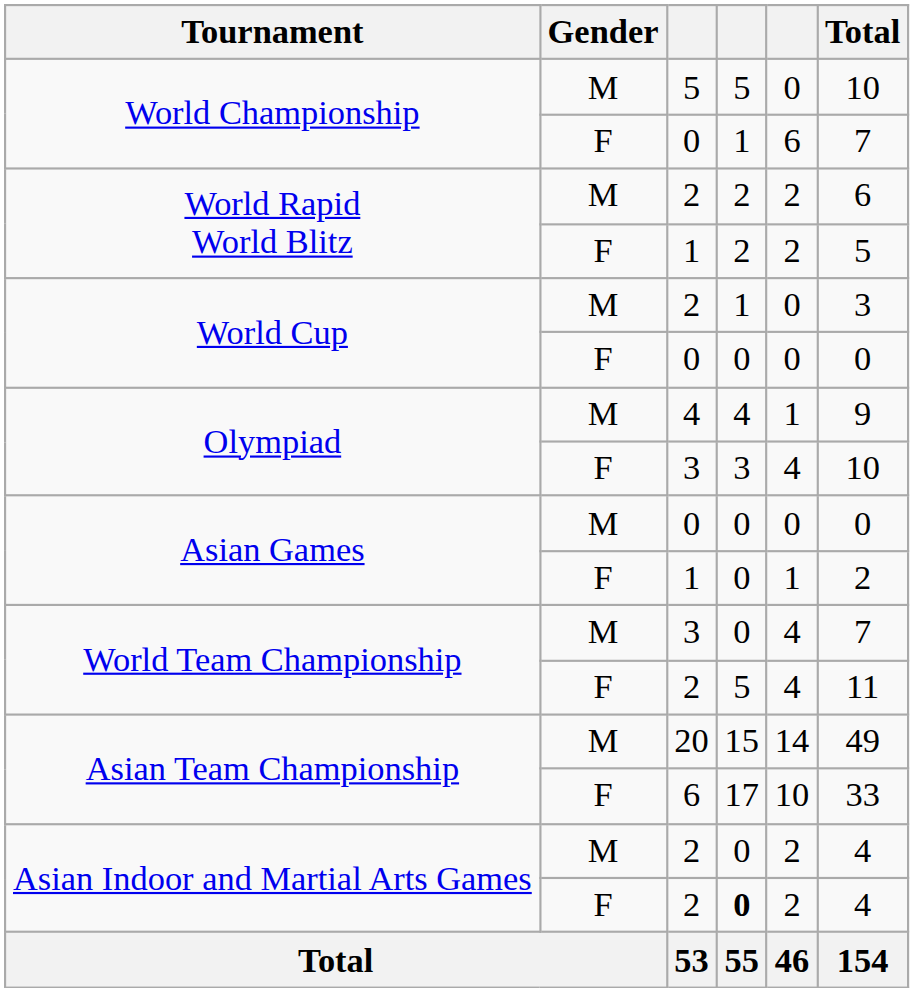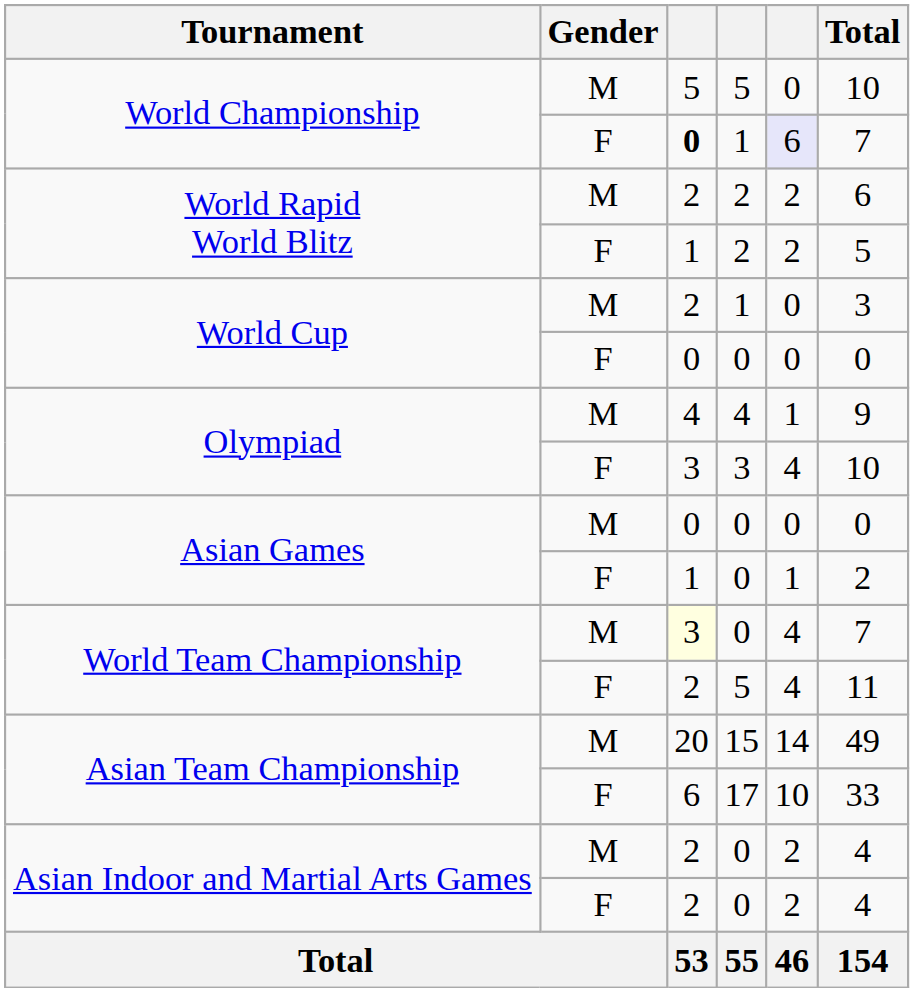(691, 140) normal -> (691, 140) bold
(792, 140) no background -> (792, 140) lavender background
(691, 631) no background -> (691, 631) lightyellow background
(742, 904) bold -> (742, 904) normal
